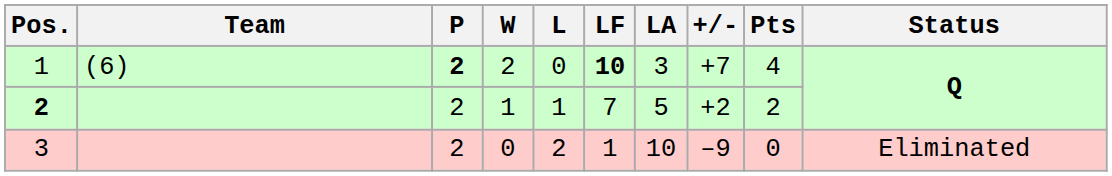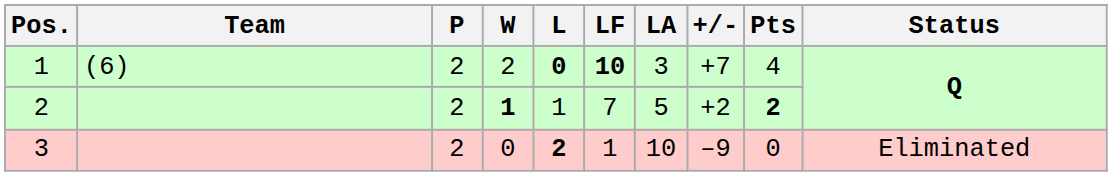(457, 67) bold -> (457, 67) normal
(559, 67) normal -> (559, 67) bold
(41, 108) bold -> (41, 108) normal
(508, 108) normal -> (508, 108) bold
(773, 108) normal -> (773, 108) bold
(559, 150) normal -> (559, 150) bold
